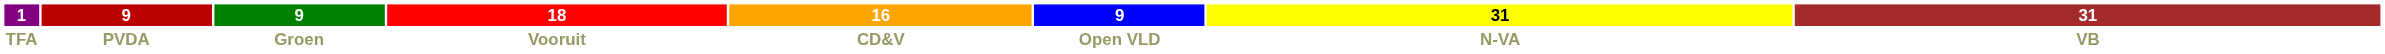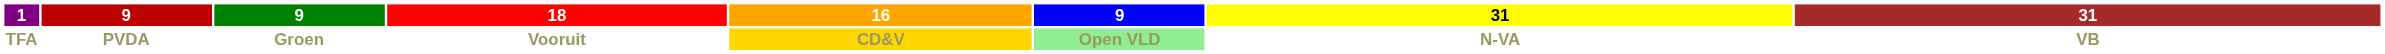(881, 39) no background -> (881, 39) gold background
(1120, 39) no background -> (1120, 39) lightgreen background
